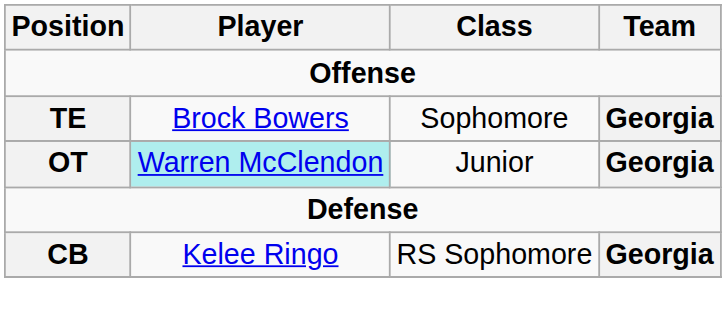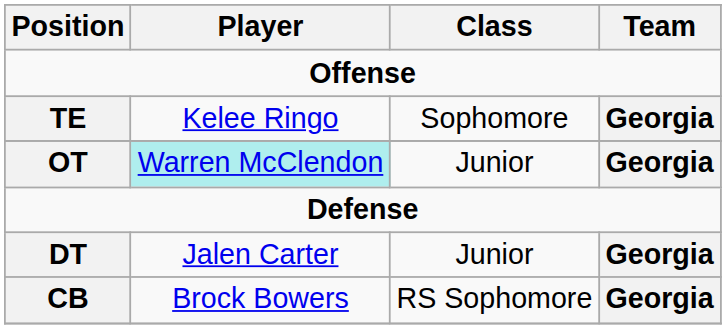(260, 118) Brock Bowers -> (260, 118) Kelee Ringo
+ row: (68, 254)
(260, 254) Kelee Ringo -> (260, 299) Brock Bowers
